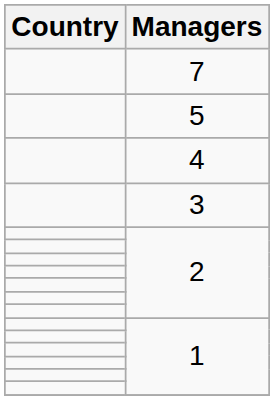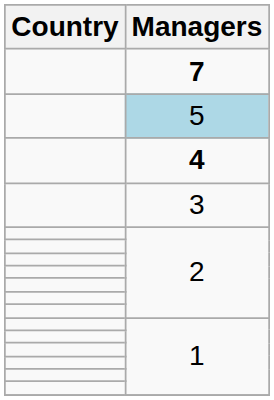(197, 71) normal -> (197, 71) bold
(197, 115) no background -> (197, 115) lightblue background
(197, 159) normal -> (197, 159) bold
